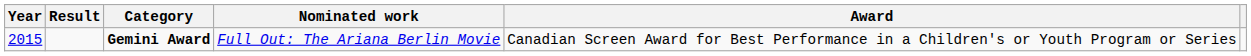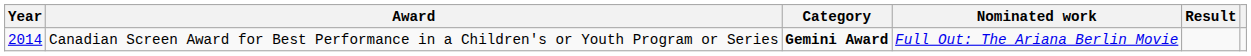columns swapped: (872, 16) <-> (75, 16)
(25, 40) 2015 -> (25, 40) 2014
